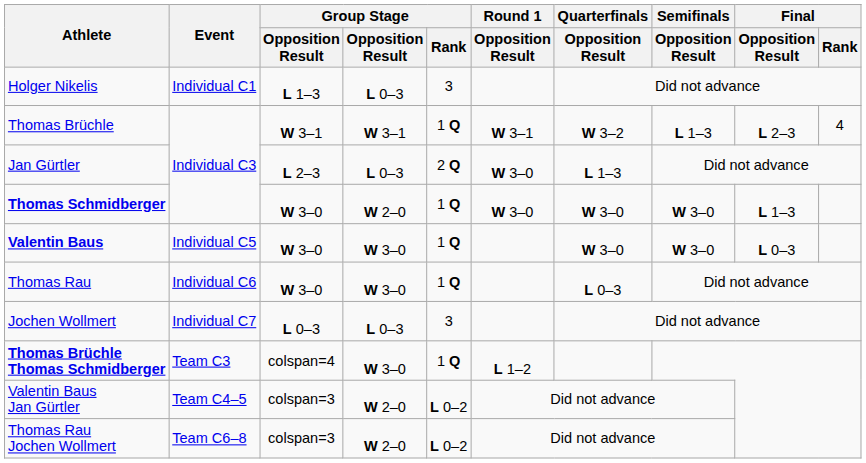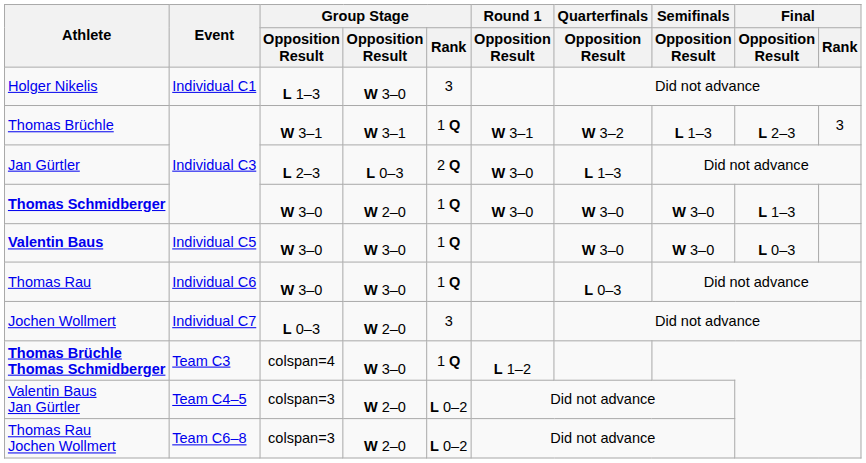(385, 95) L 0–3 -> (385, 95) W 3–0
(840, 126) 4 -> (840, 126) 3
(385, 329) L 0–3 -> (385, 329) W 2–0
